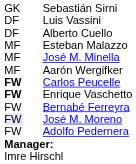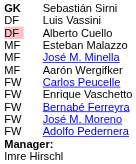(12, 8) normal -> (13, 8) bold
(12, 33) no background -> (12, 33) pink background
(13, 82) bold -> (13, 82) normal
(13, 94) bold -> (13, 94) normal
(13, 119) lavender background -> (13, 119) no background
